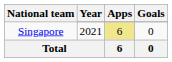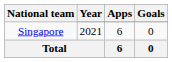(120, 31) khaki background -> (120, 31) no background
